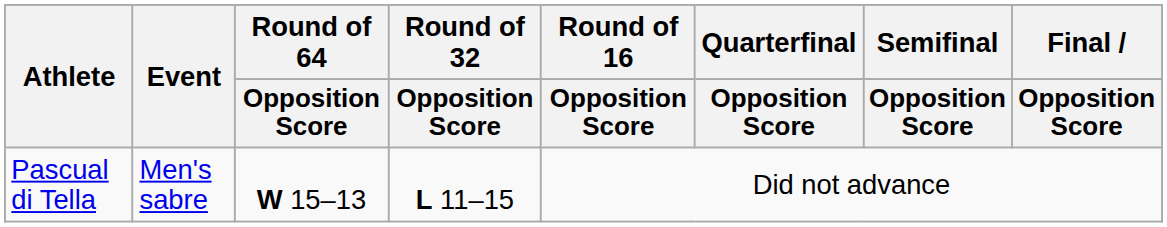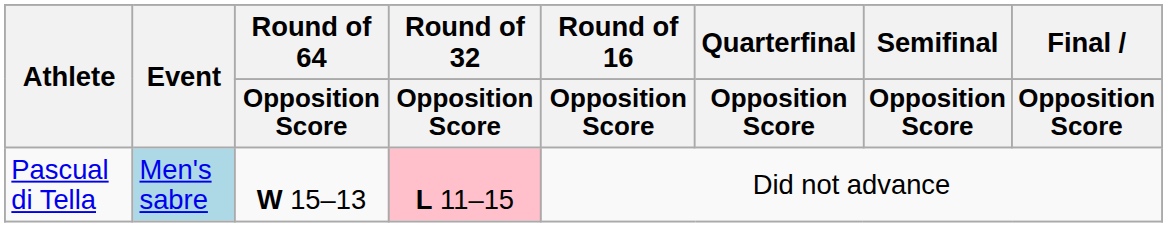(176, 185) no background -> (176, 185) lightblue background
(465, 200) no background -> (465, 200) pink background
